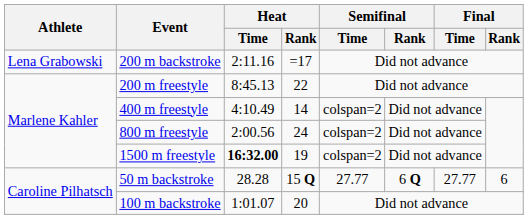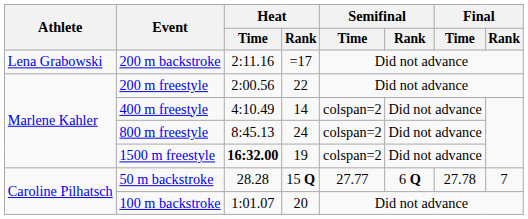(253, 85) 8:45.13 -> (253, 85) 2:00.56
(253, 132) 2:00.56 -> (253, 132) 8:45.13
(460, 179) 27.77 -> (460, 179) 27.78
(504, 179) 6 -> (504, 179) 7
